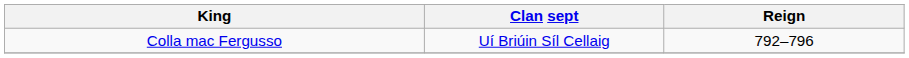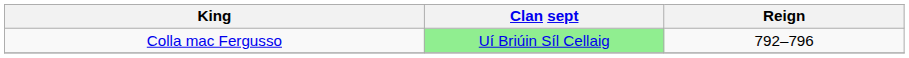(544, 40) no background -> (544, 40) lightgreen background
